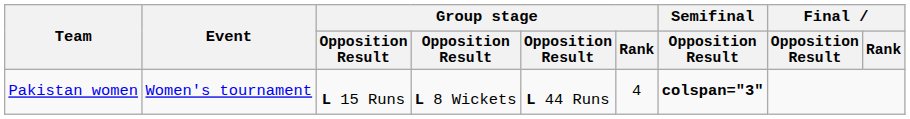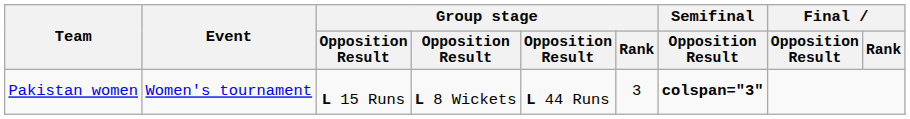(637, 91) 4 -> (637, 91) 3
